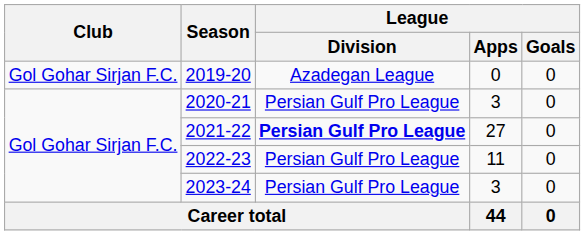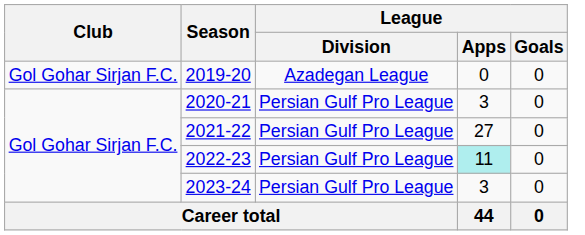(362, 131) bold -> (356, 131) normal
(496, 159) no background -> (484, 159) paleturquoise background
